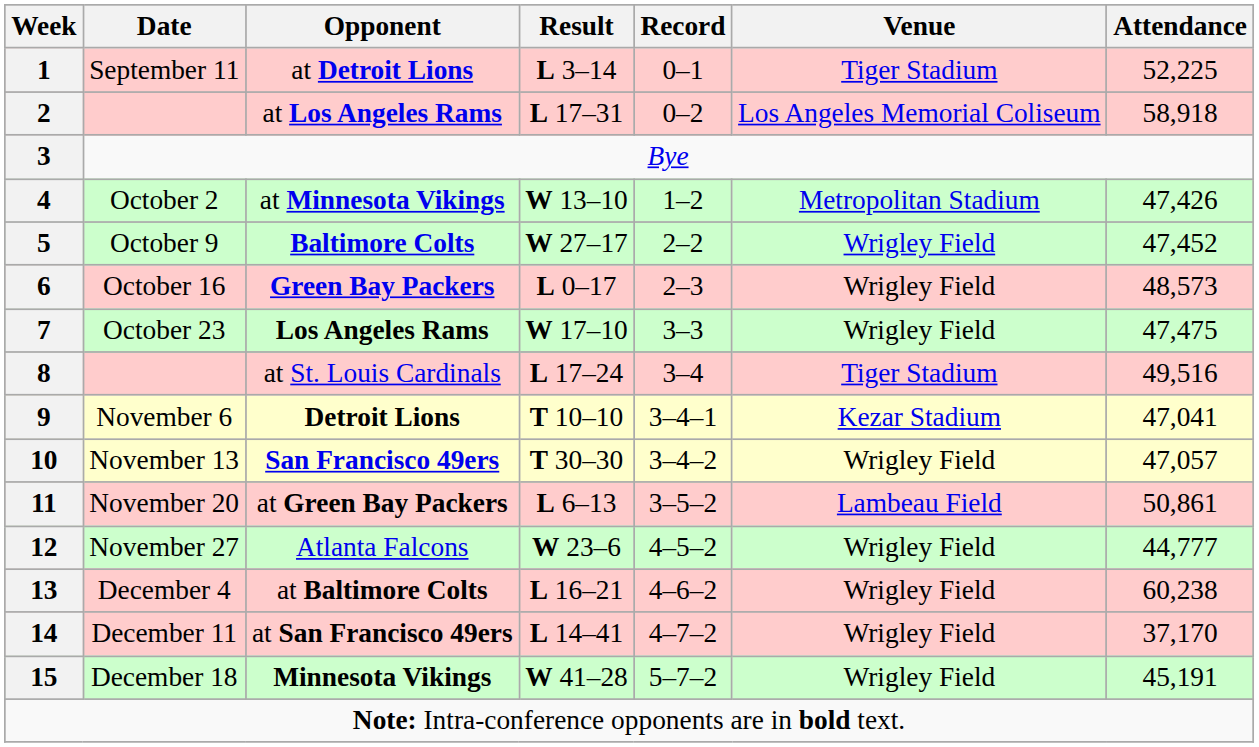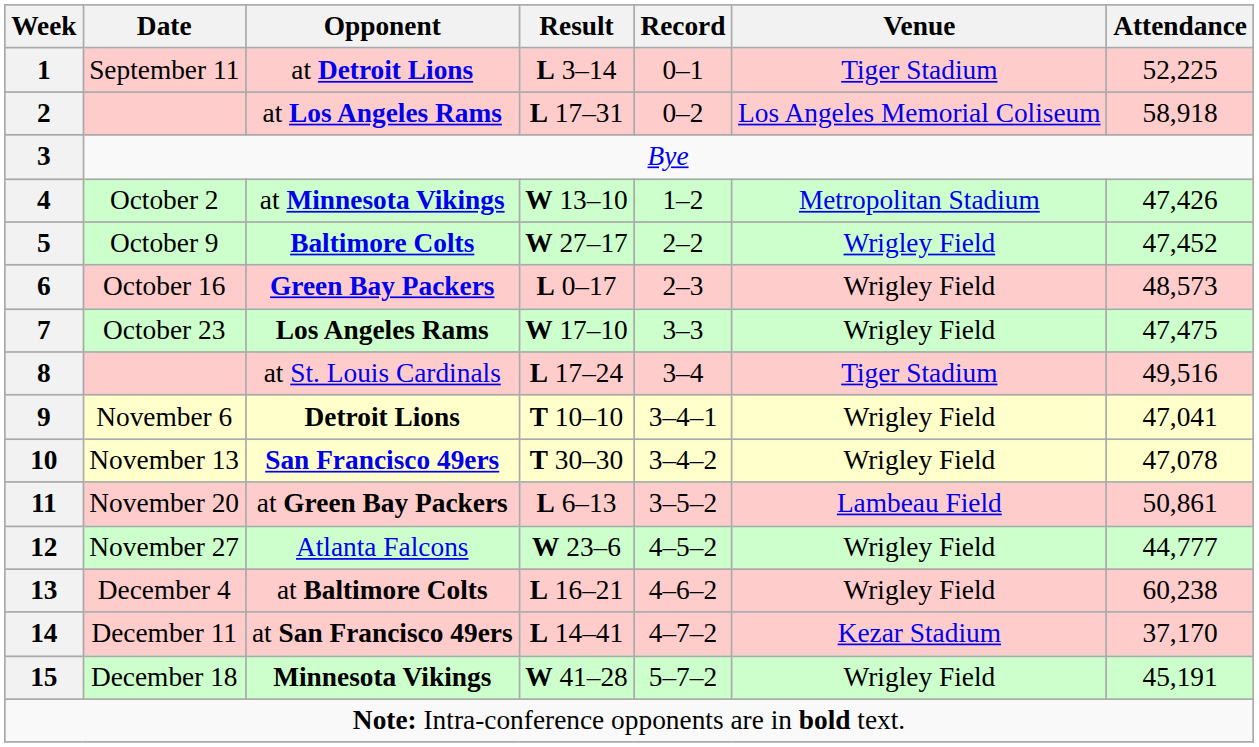(919, 416) Kezar Stadium -> (919, 416) Wrigley Field
(1180, 460) 47,057 -> (1180, 460) 47,078
(919, 633) Wrigley Field -> (919, 633) Kezar Stadium
